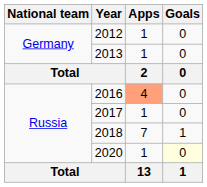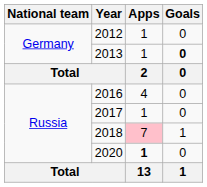(183, 53) normal -> (183, 53) bold
(144, 93) lightsalmon background -> (144, 93) no background
(144, 133) no background -> (144, 133) pink background
(144, 152) normal -> (144, 152) bold
(183, 152) lightyellow background -> (183, 152) no background
